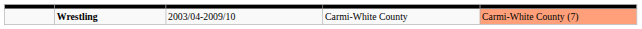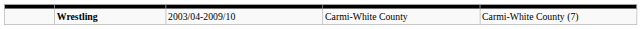(530, 16) lightsalmon background -> (530, 16) no background
